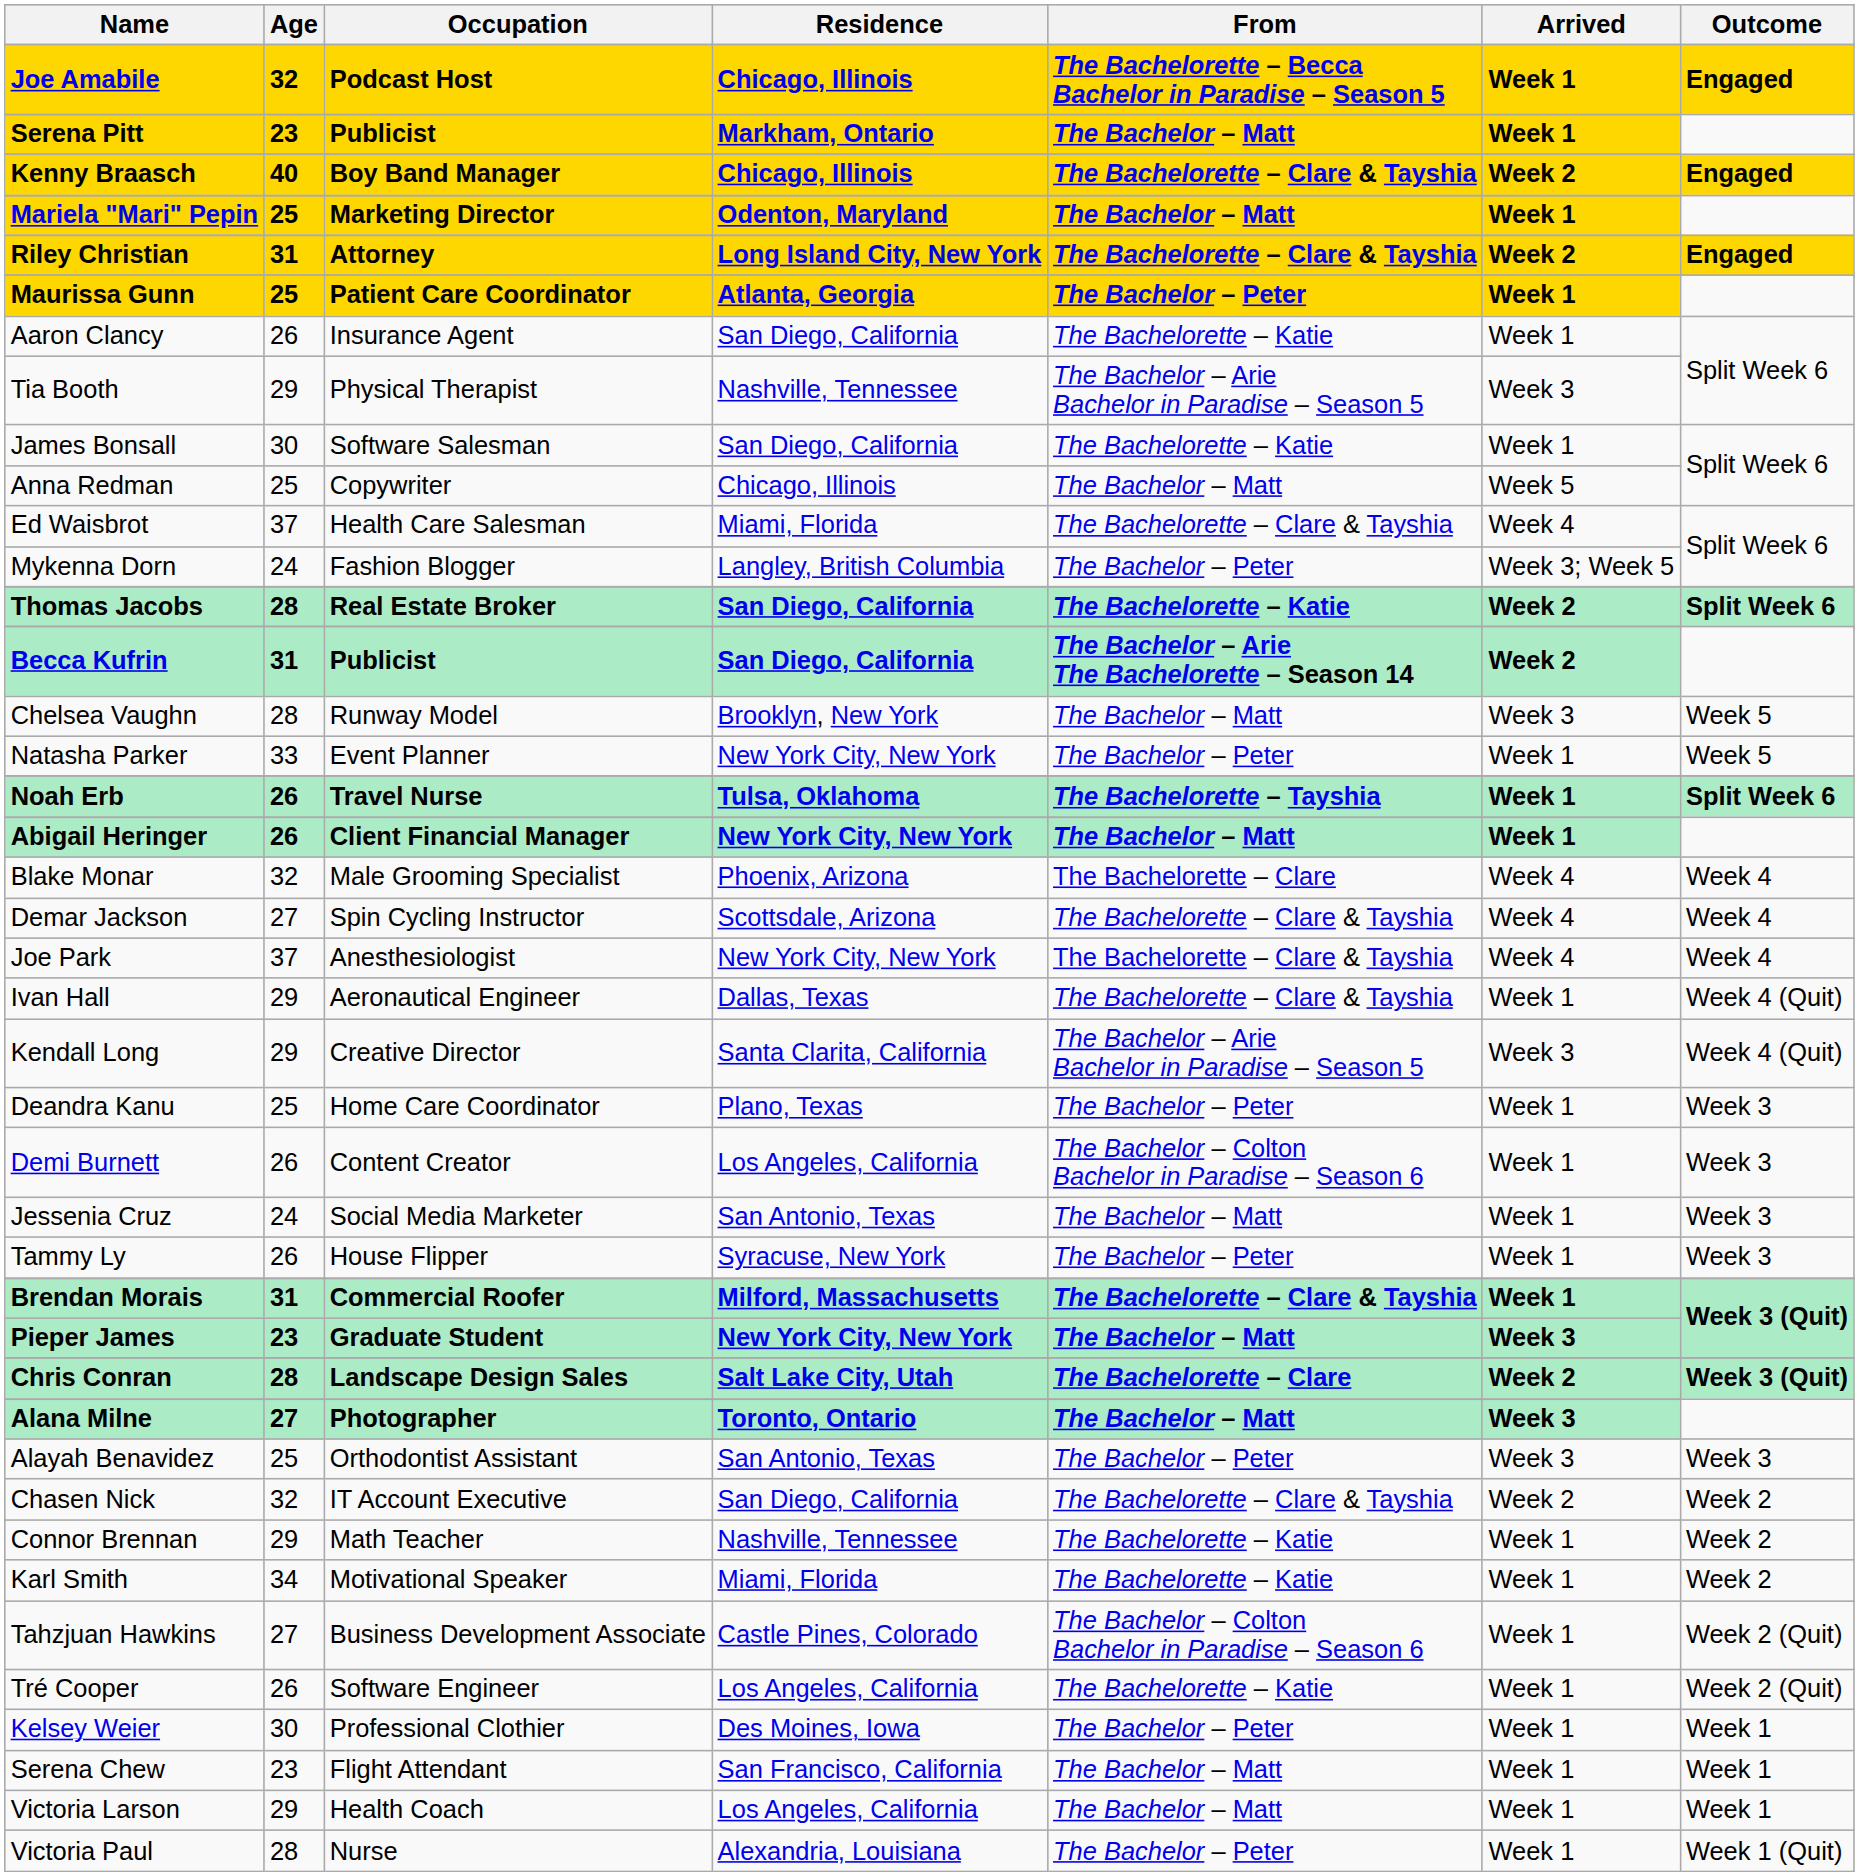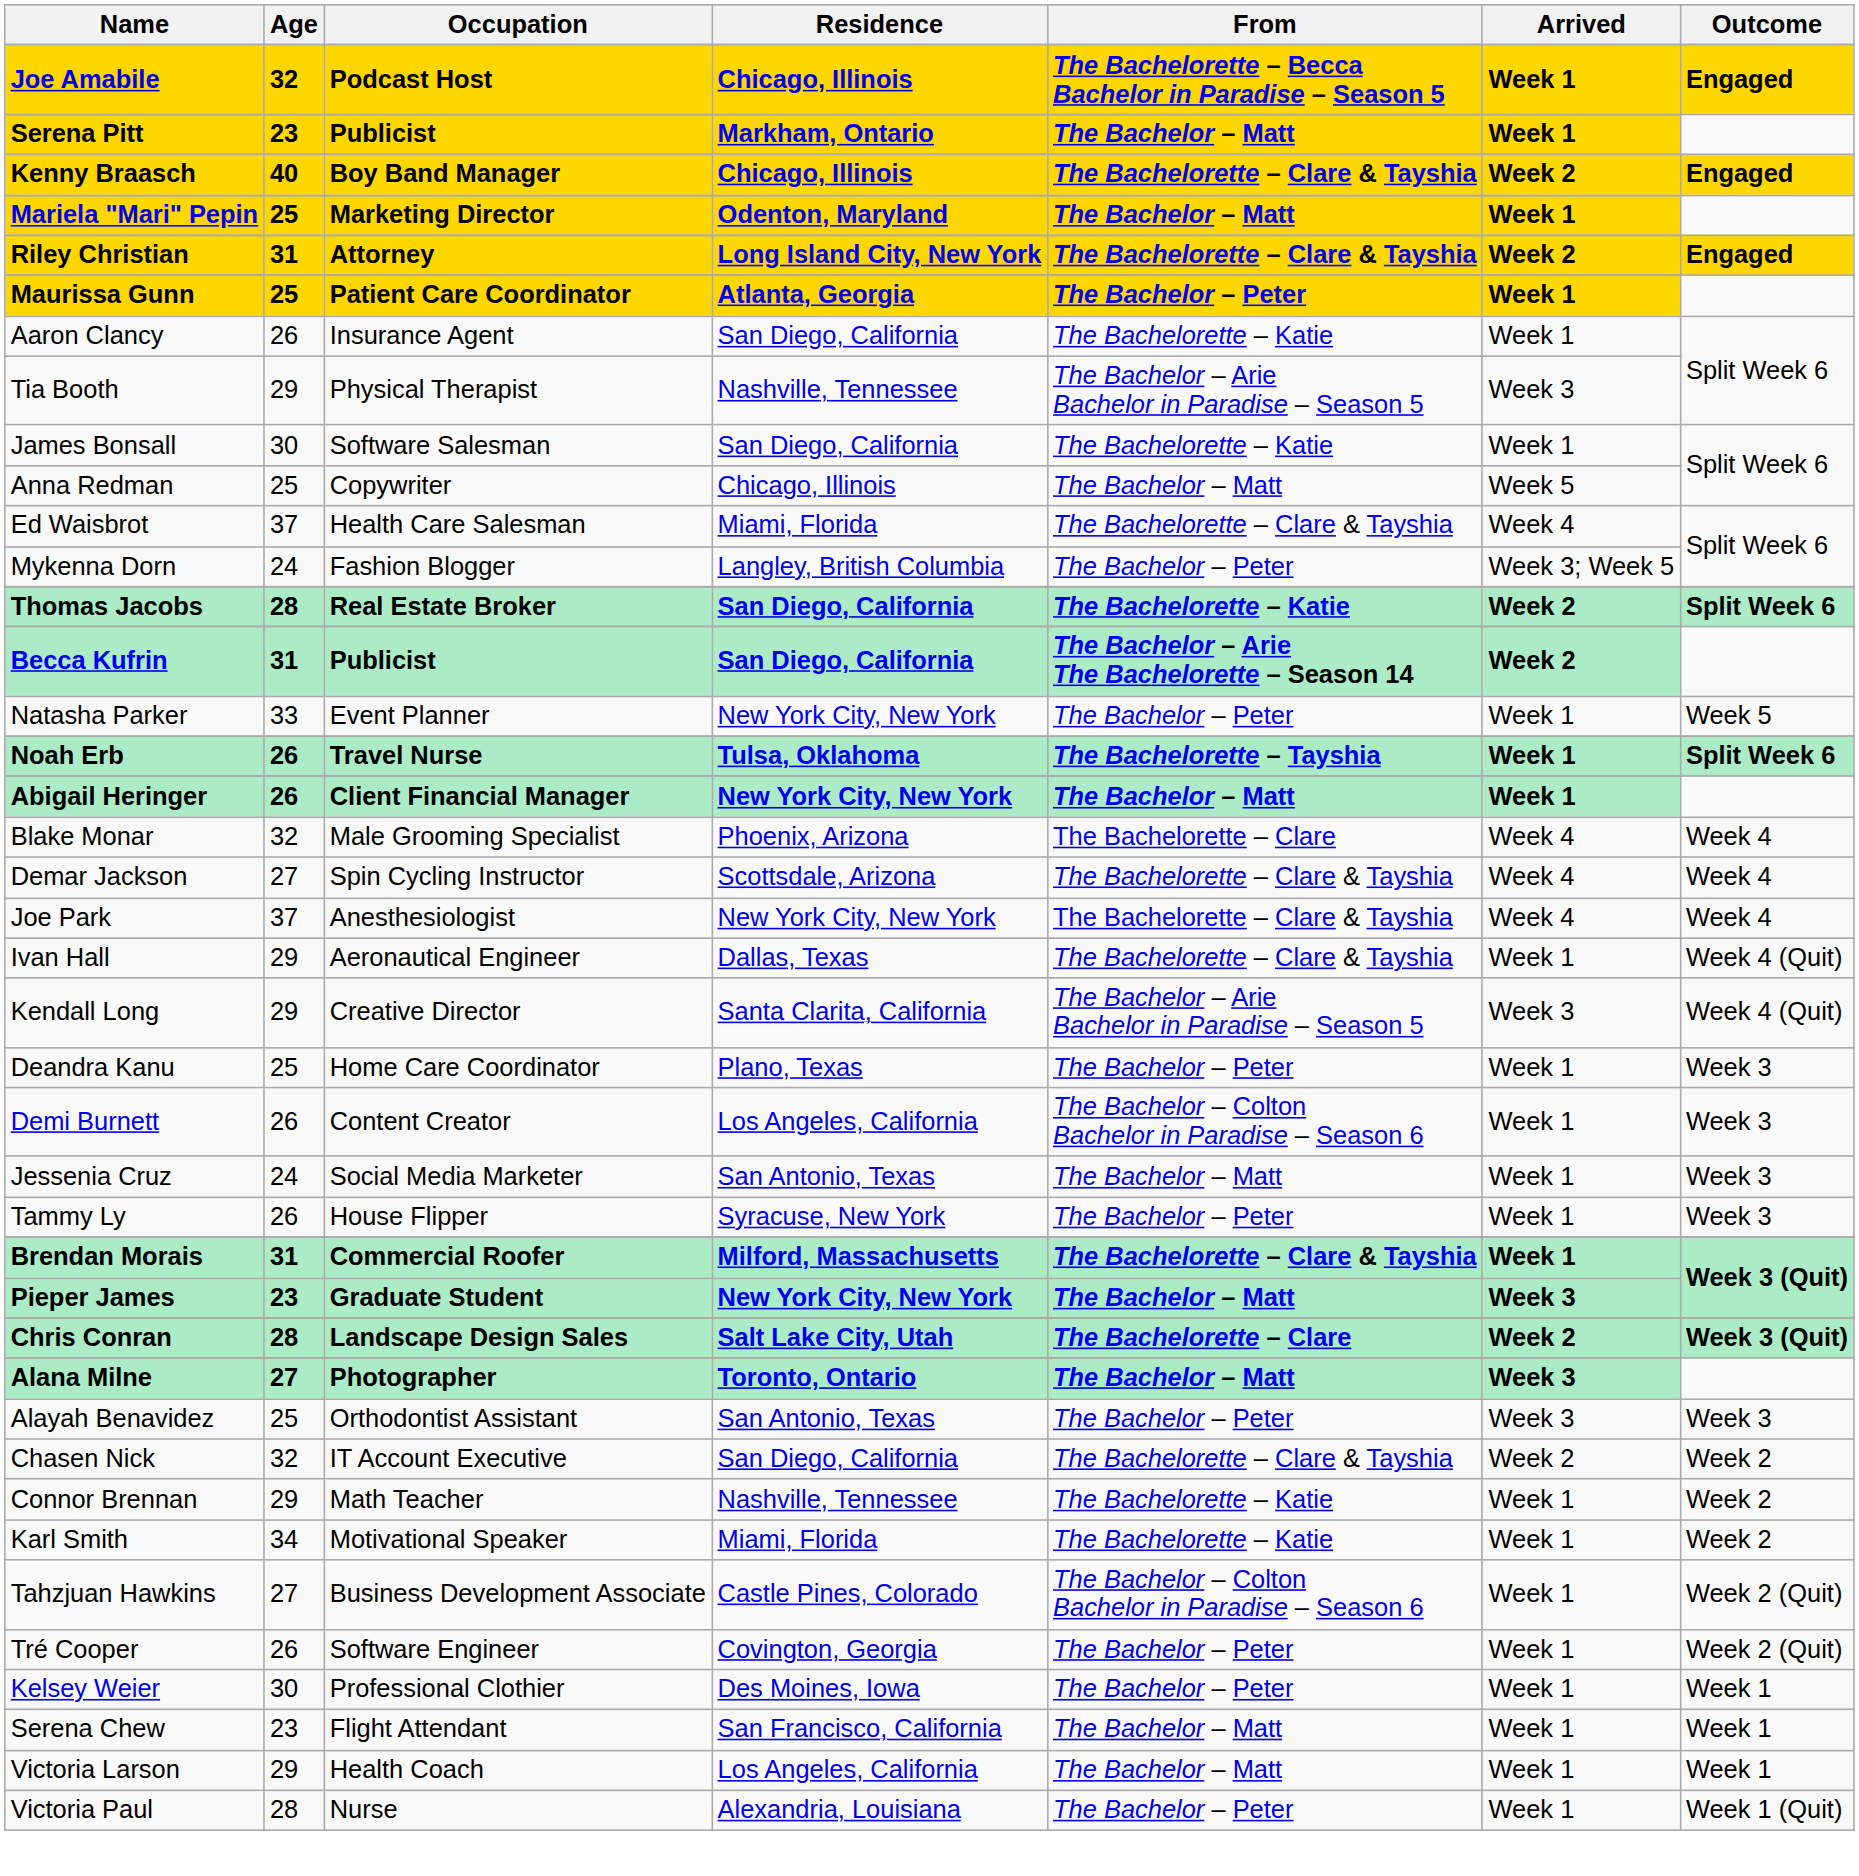- row: (104, 715)
(848, 1689) Los Angeles, California -> (827, 1648) Covington, Georgia
(1193, 1689) The Bachelorette – Katie -> (1173, 1648) The Bachelor – Peter
